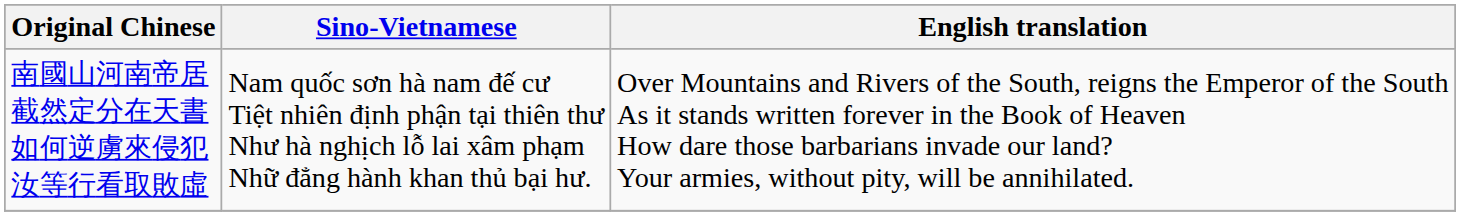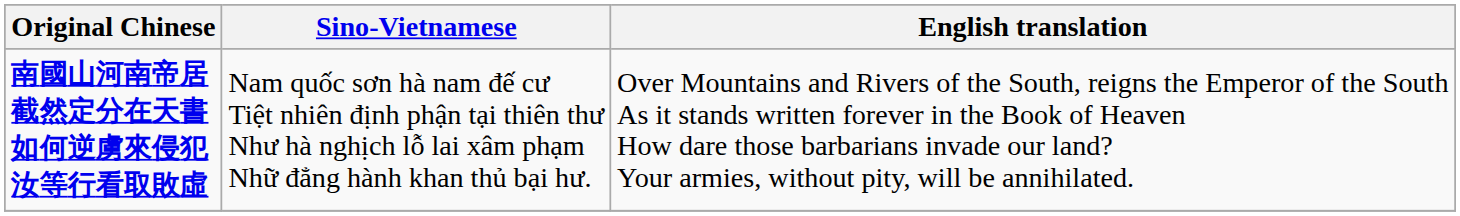(110, 128) normal -> (110, 128) bold
